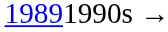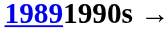(87, 13) normal -> (87, 13) bold
